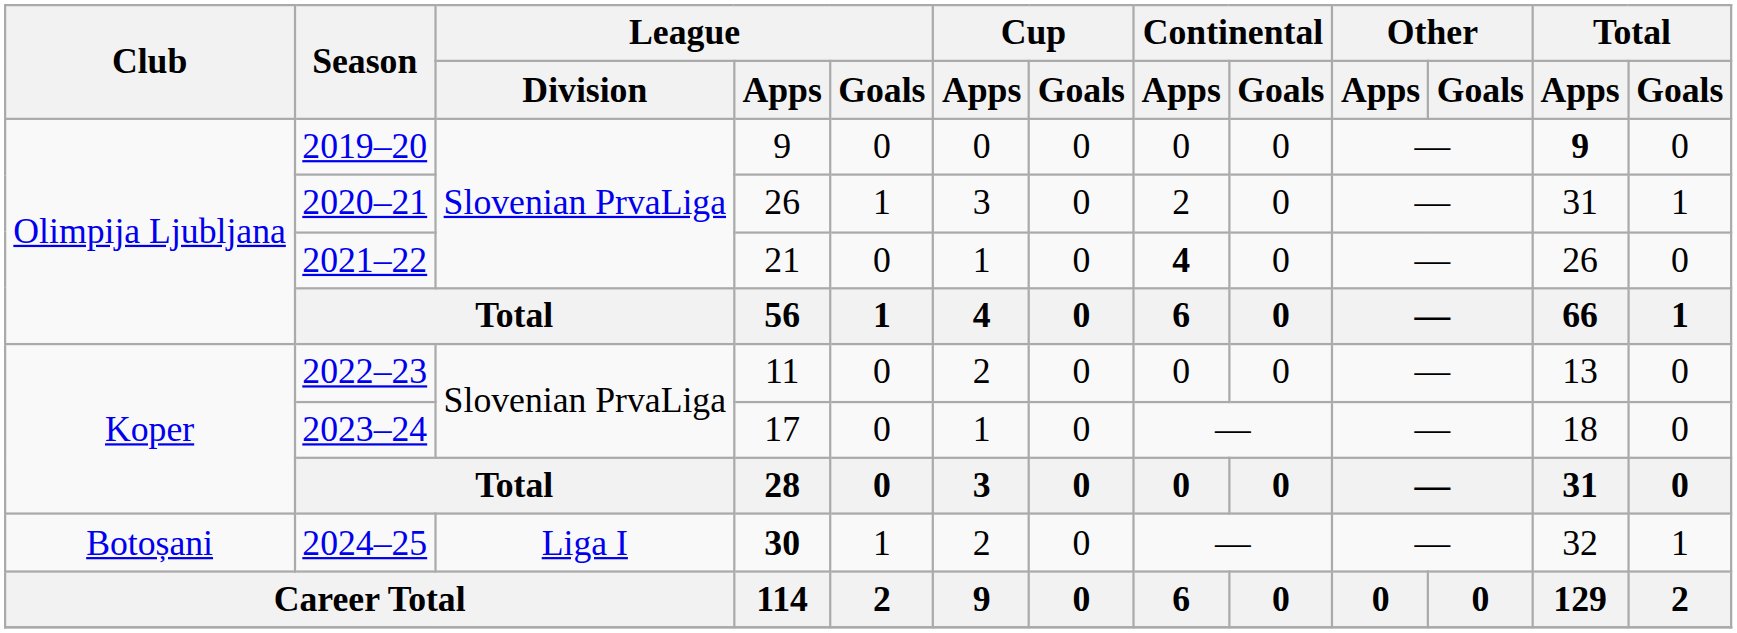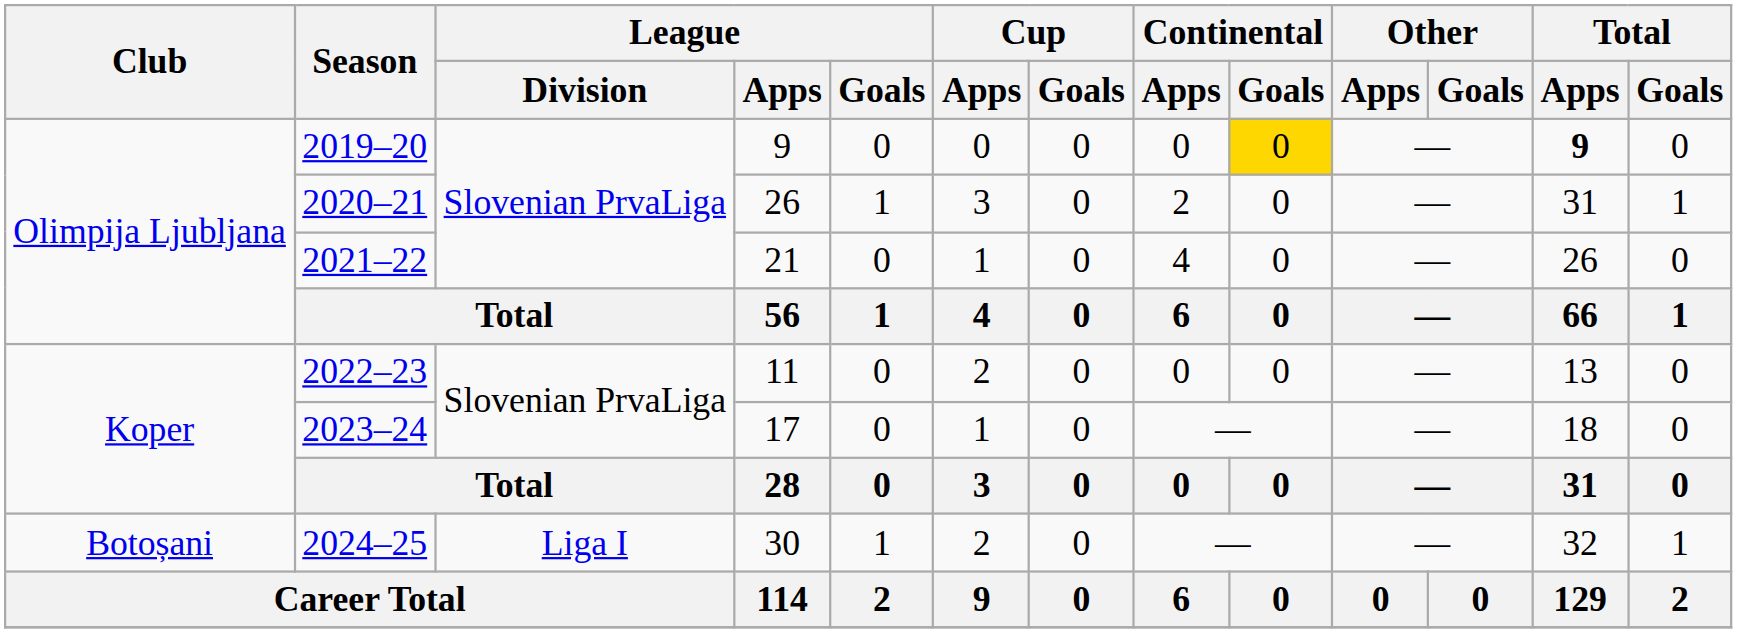(1281, 145) no background -> (1281, 145) gold background
(1181, 259) bold -> (1181, 259) normal
(782, 542) bold -> (782, 542) normal
